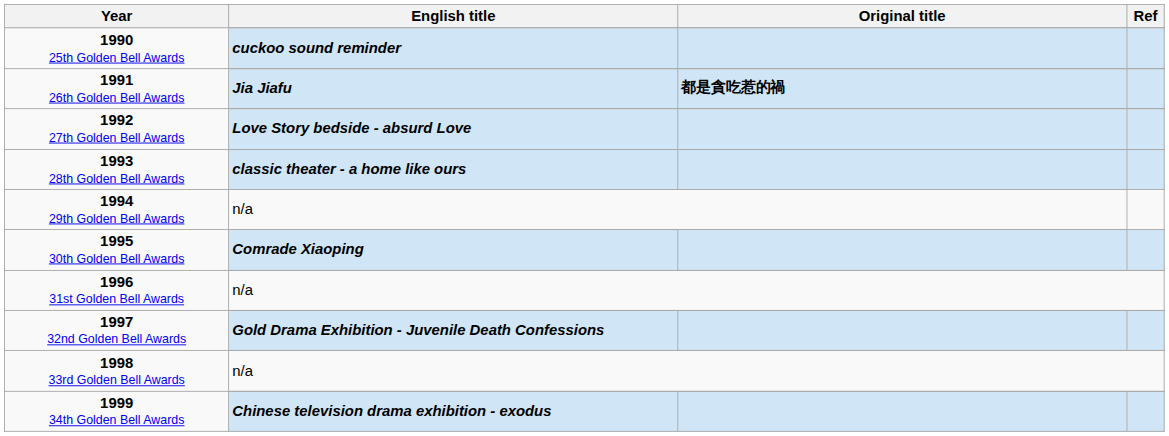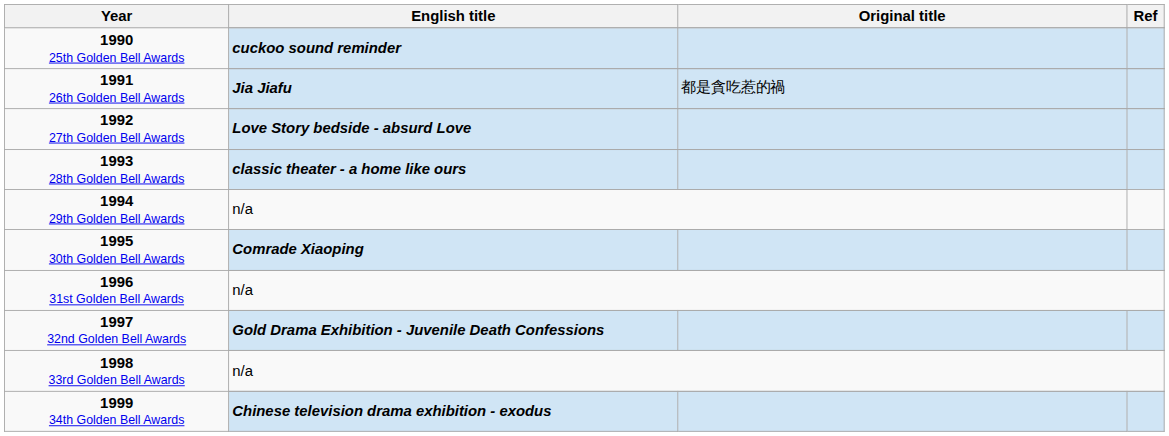(733, 88) bold -> (733, 88) normal
